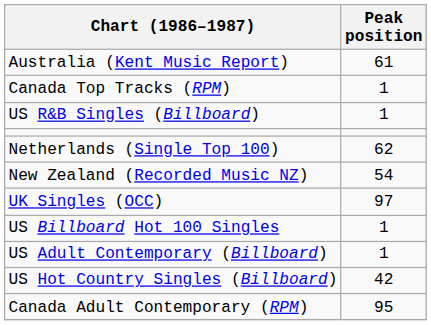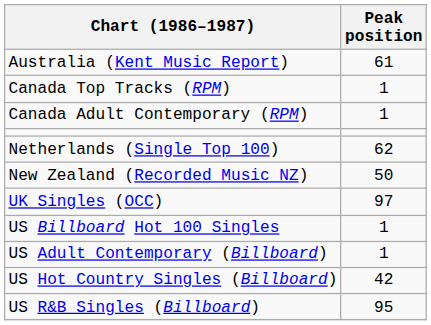(134, 115) US R&B Singles (Billboard) -> (158, 115) Canada Adult Contemporary (RPM)
(384, 175) 54 -> (384, 175) 50
(158, 307) Canada Adult Contemporary (RPM) -> (134, 307) US R&B Singles (Billboard)
